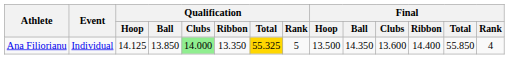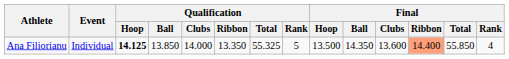(132, 46) normal -> (132, 46) bold
(198, 46) lightgreen background -> (198, 46) no background
(266, 46) gold background -> (266, 46) no background
(426, 46) no background -> (426, 46) lightsalmon background
